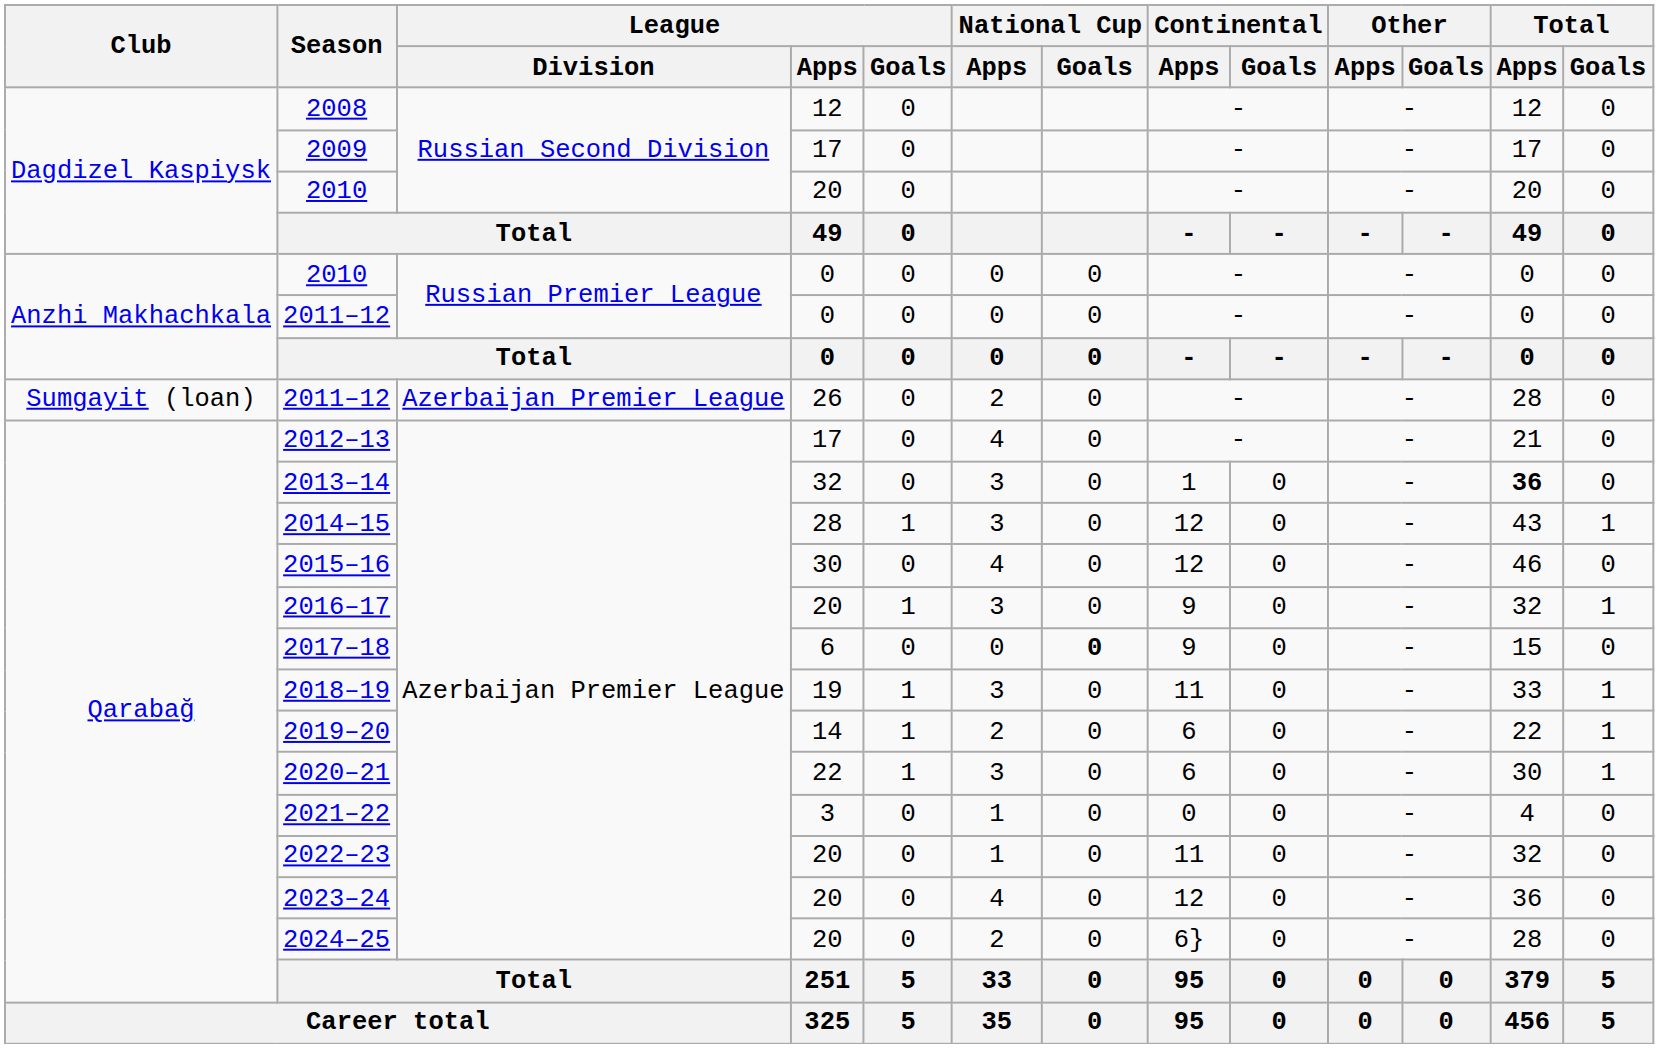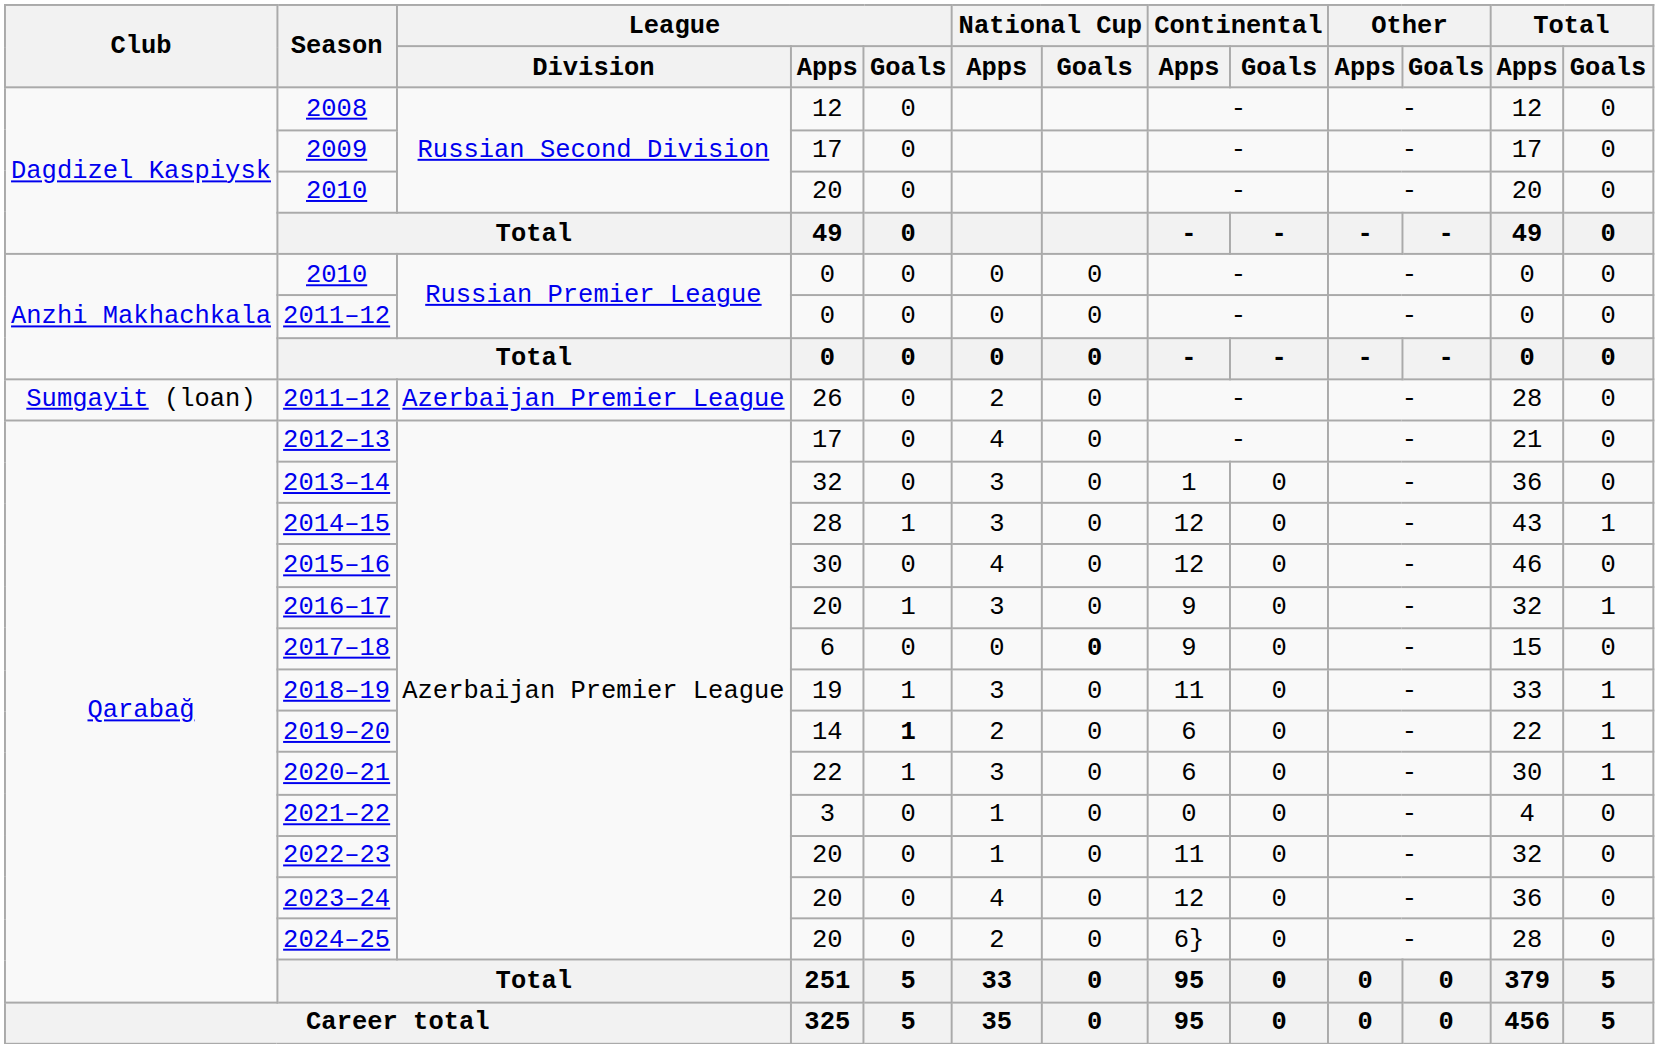(1527, 483) bold -> (1527, 483) normal
(908, 732) normal -> (908, 732) bold
